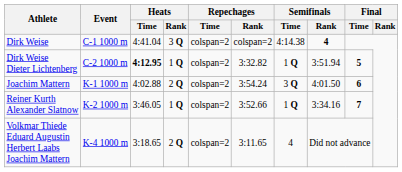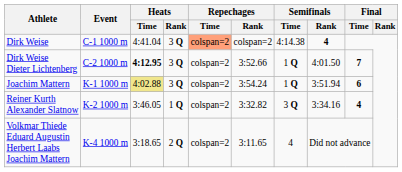(210, 42) no background -> (210, 42) lightsalmon background
(176, 63) 1 Q -> (176, 63) 3 Q
(253, 63) 3:32.82 -> (253, 63) 3:52.66
(326, 63) 3:51.94 -> (326, 63) 4:01.50
(359, 63) 5 -> (359, 63) 7
(147, 84) no background -> (147, 84) khaki background
(176, 84) 2 Q -> (176, 84) 3 Q
(291, 84) 3 Q -> (291, 84) 1 Q
(326, 84) 4:01.50 -> (326, 84) 3:51.94
(253, 105) 3:52.66 -> (253, 105) 3:32.82
(291, 105) 1 Q -> (291, 105) 3 Q
(359, 105) 7 -> (359, 105) 4
